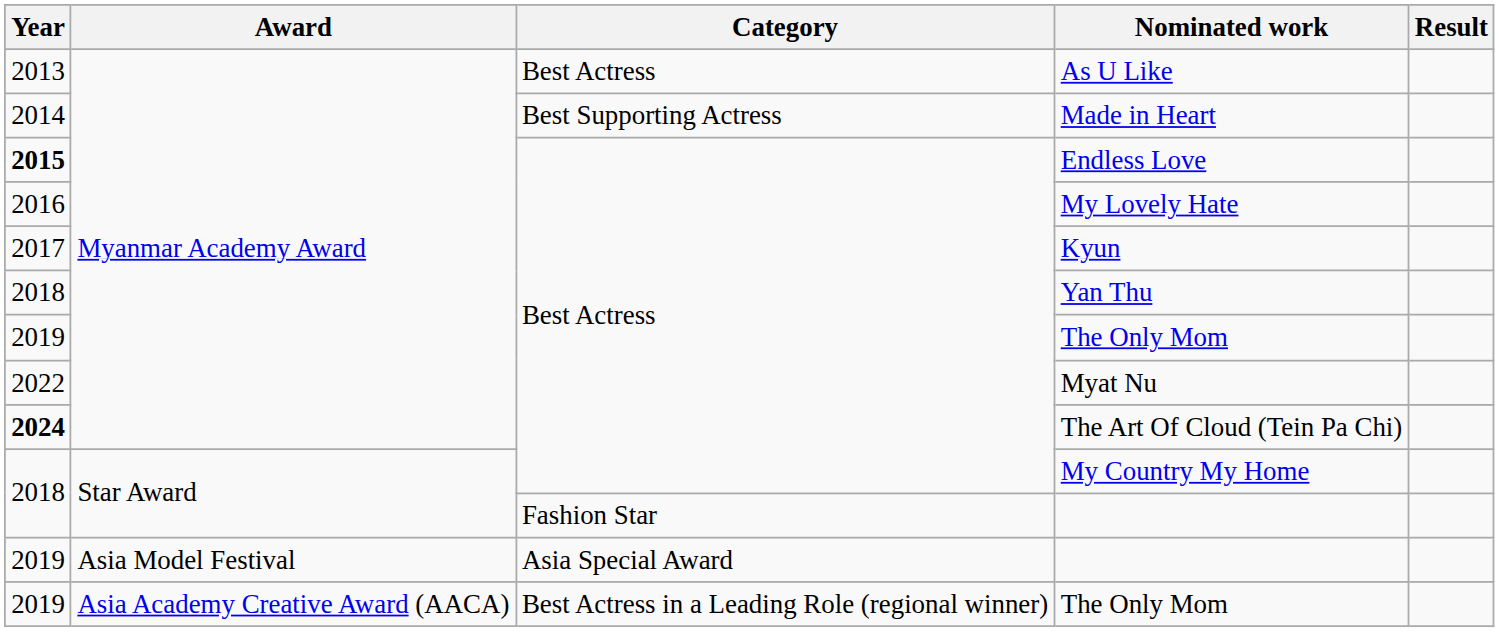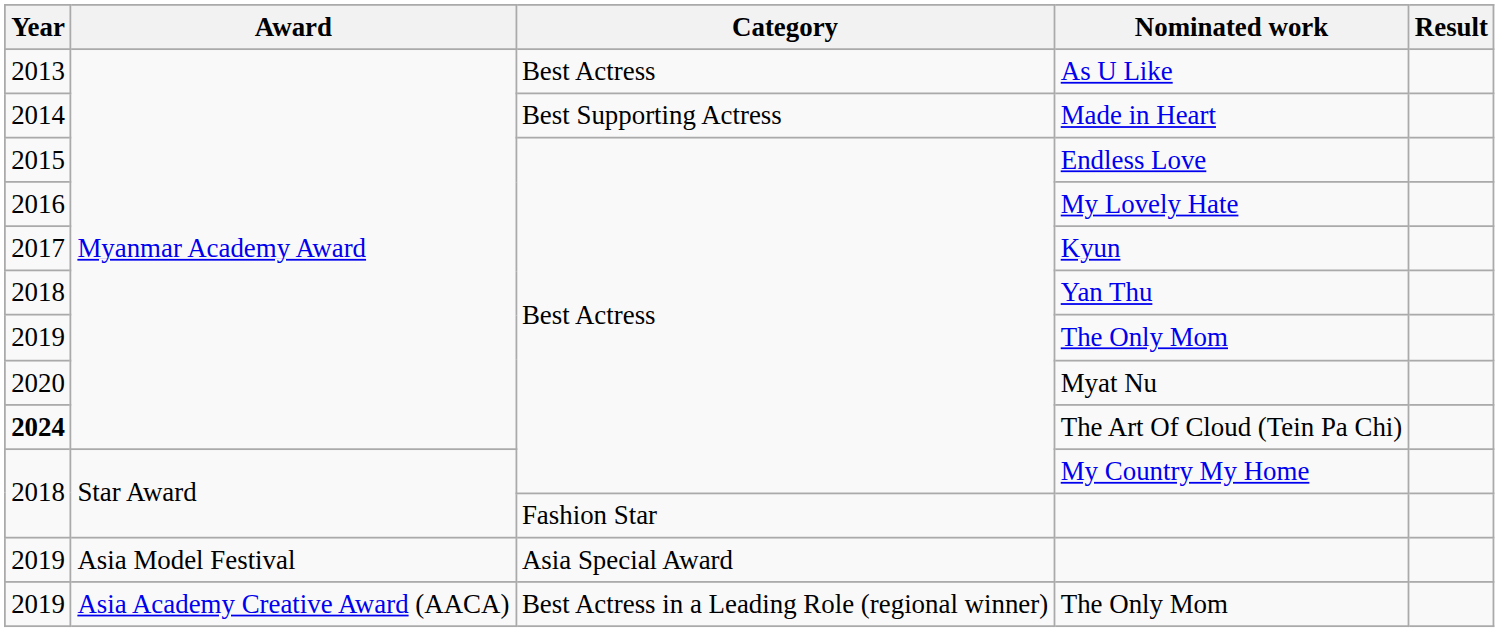(38, 159) bold -> (38, 159) normal
(38, 381) 2022 -> (38, 381) 2020
